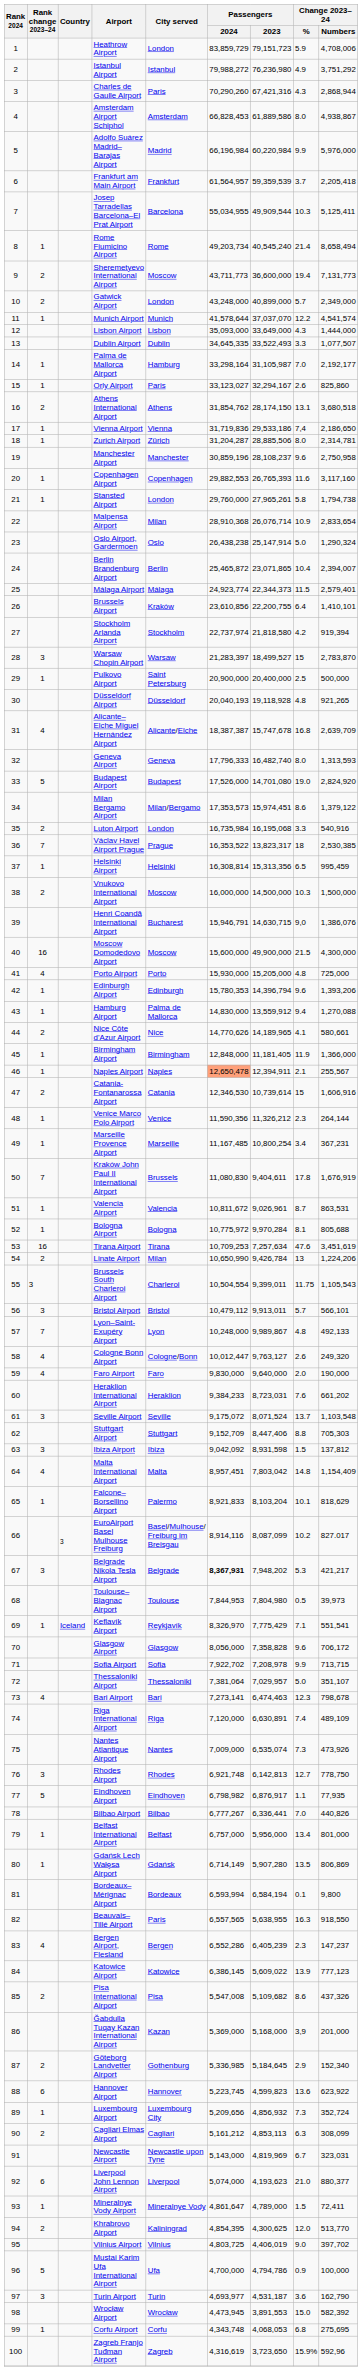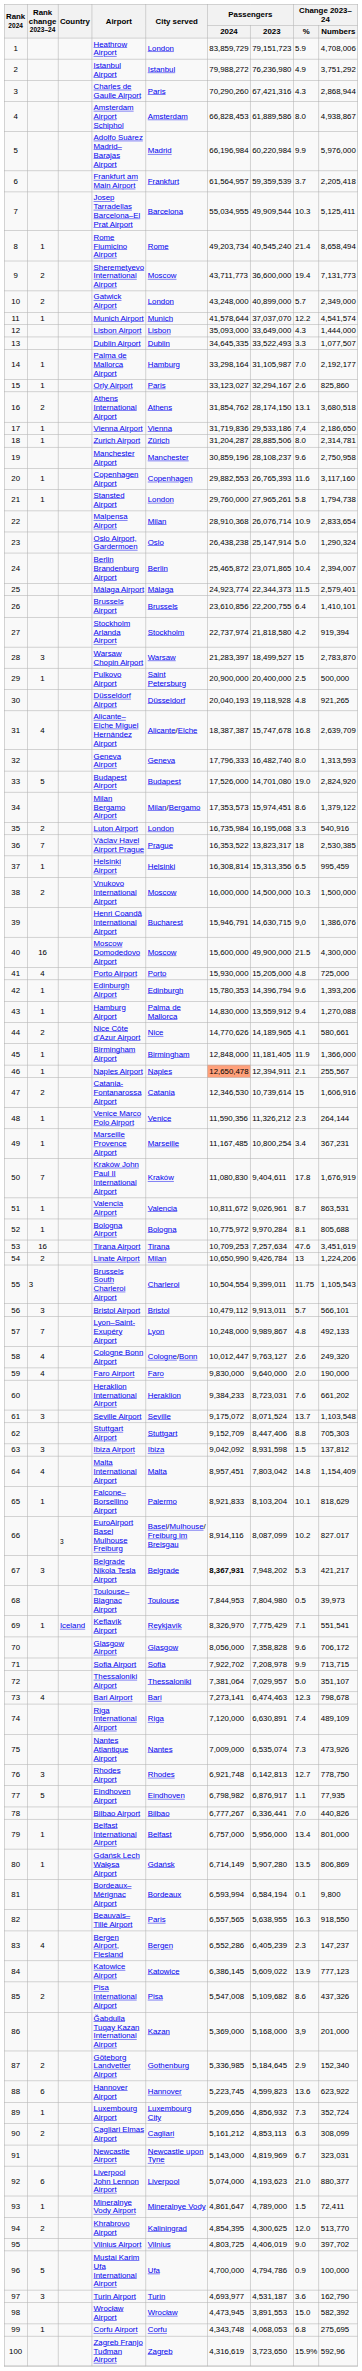(161, 606) Kraków -> (163, 606) Brussels
(163, 1178) Brussels -> (161, 1178) Kraków
